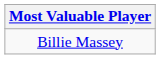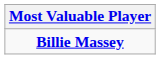(80, 41) normal -> (80, 41) bold
